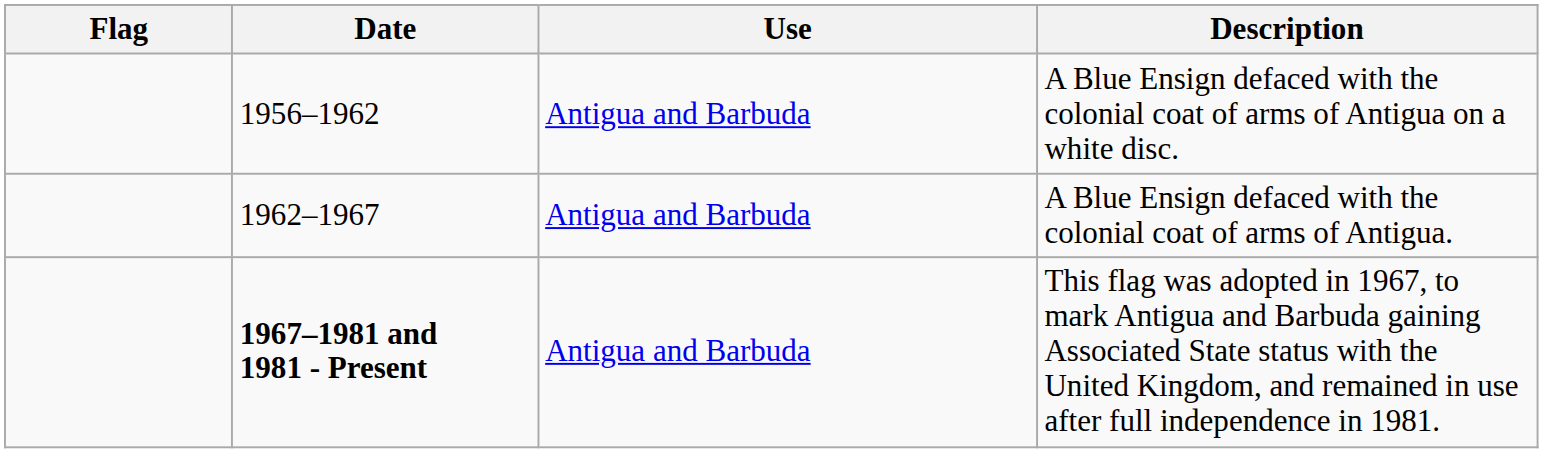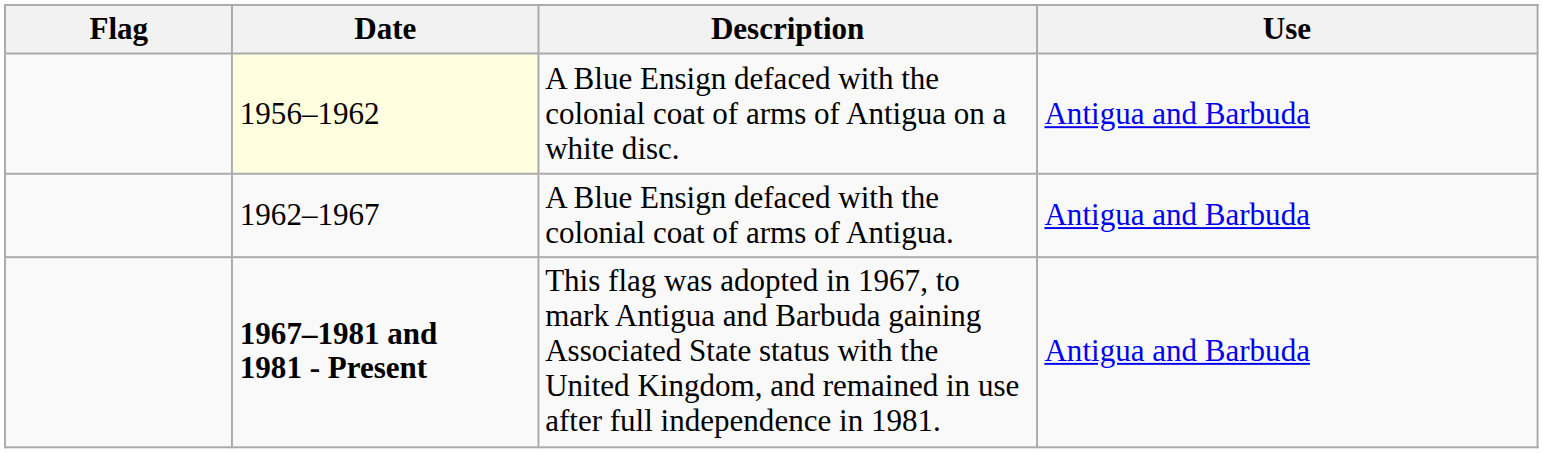columns swapped: (788, 29) <-> (1287, 29)
(310, 113) no background -> (310, 113) lightyellow background
